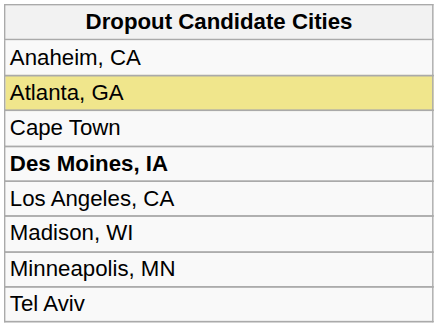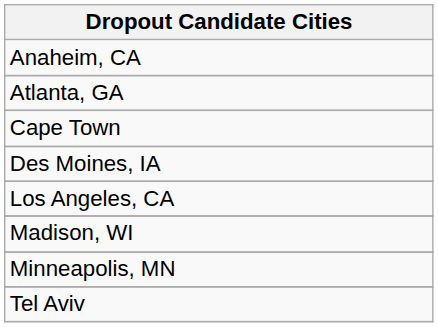(67, 92) khaki background -> (67, 92) no background
(89, 163) bold -> (85, 163) normal
